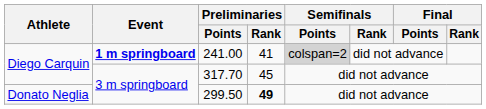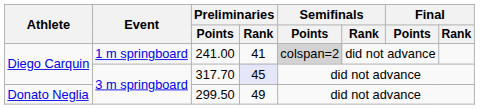(146, 54) bold -> (142, 54) normal
(266, 75) no background -> (258, 75) lavender background
(266, 95) bold -> (258, 95) normal
